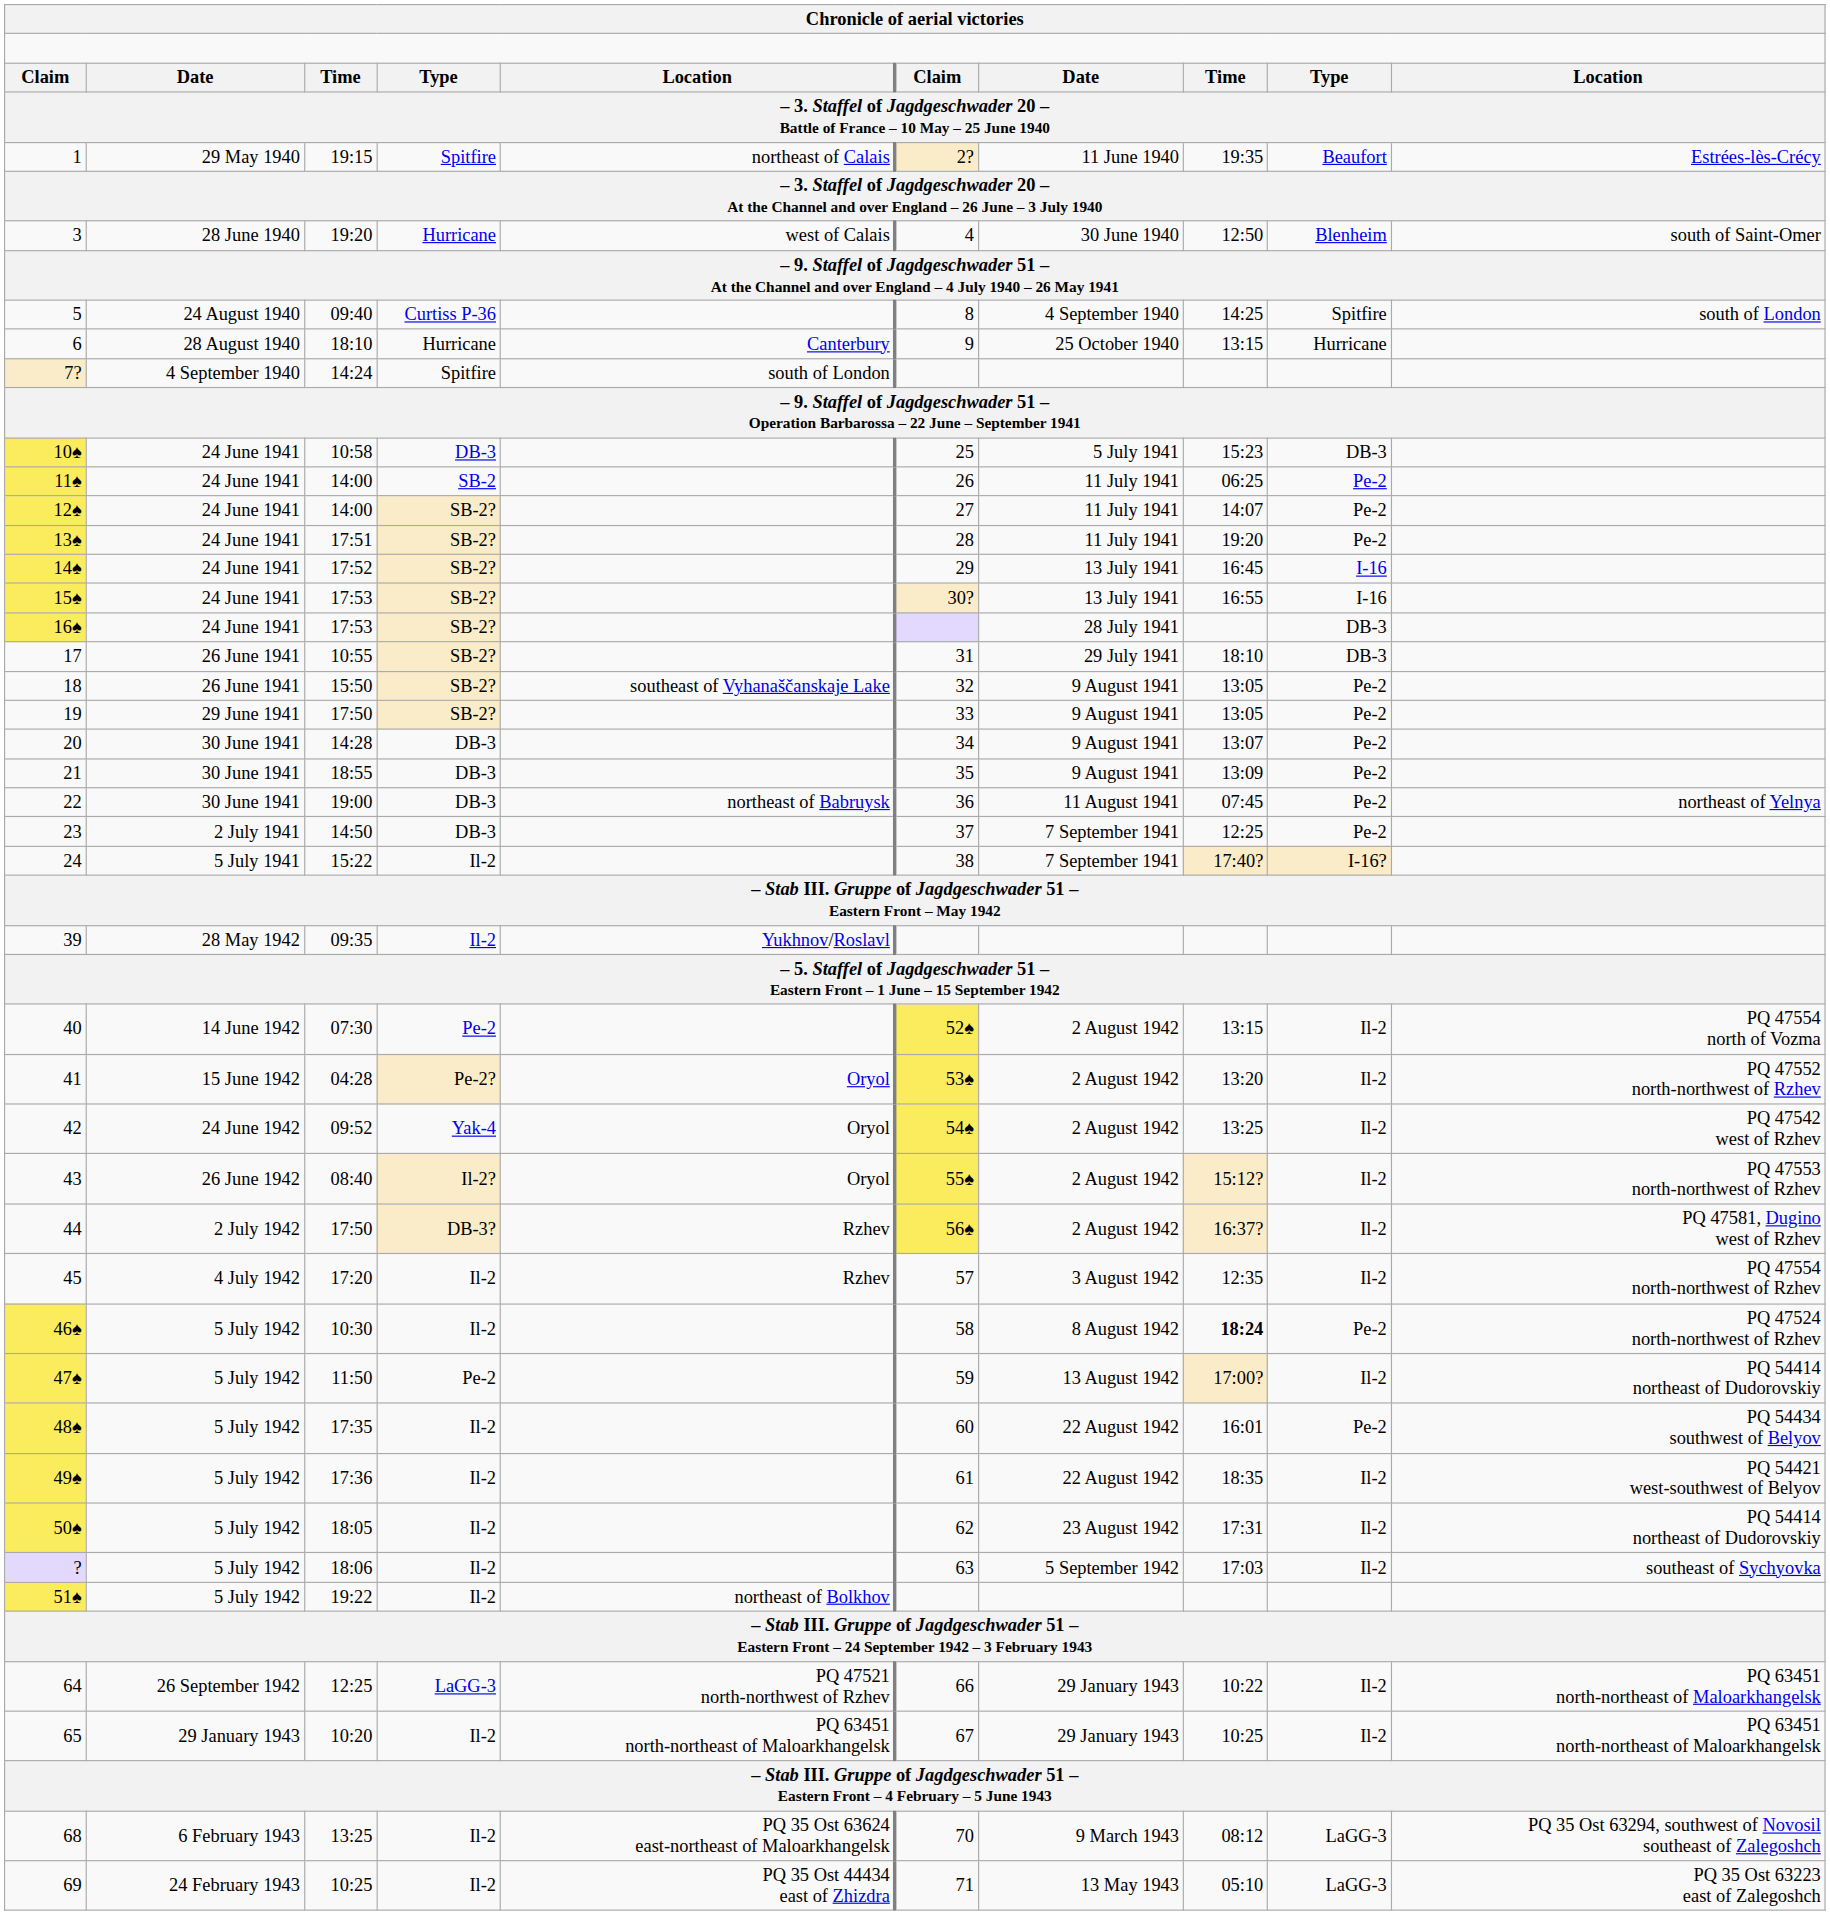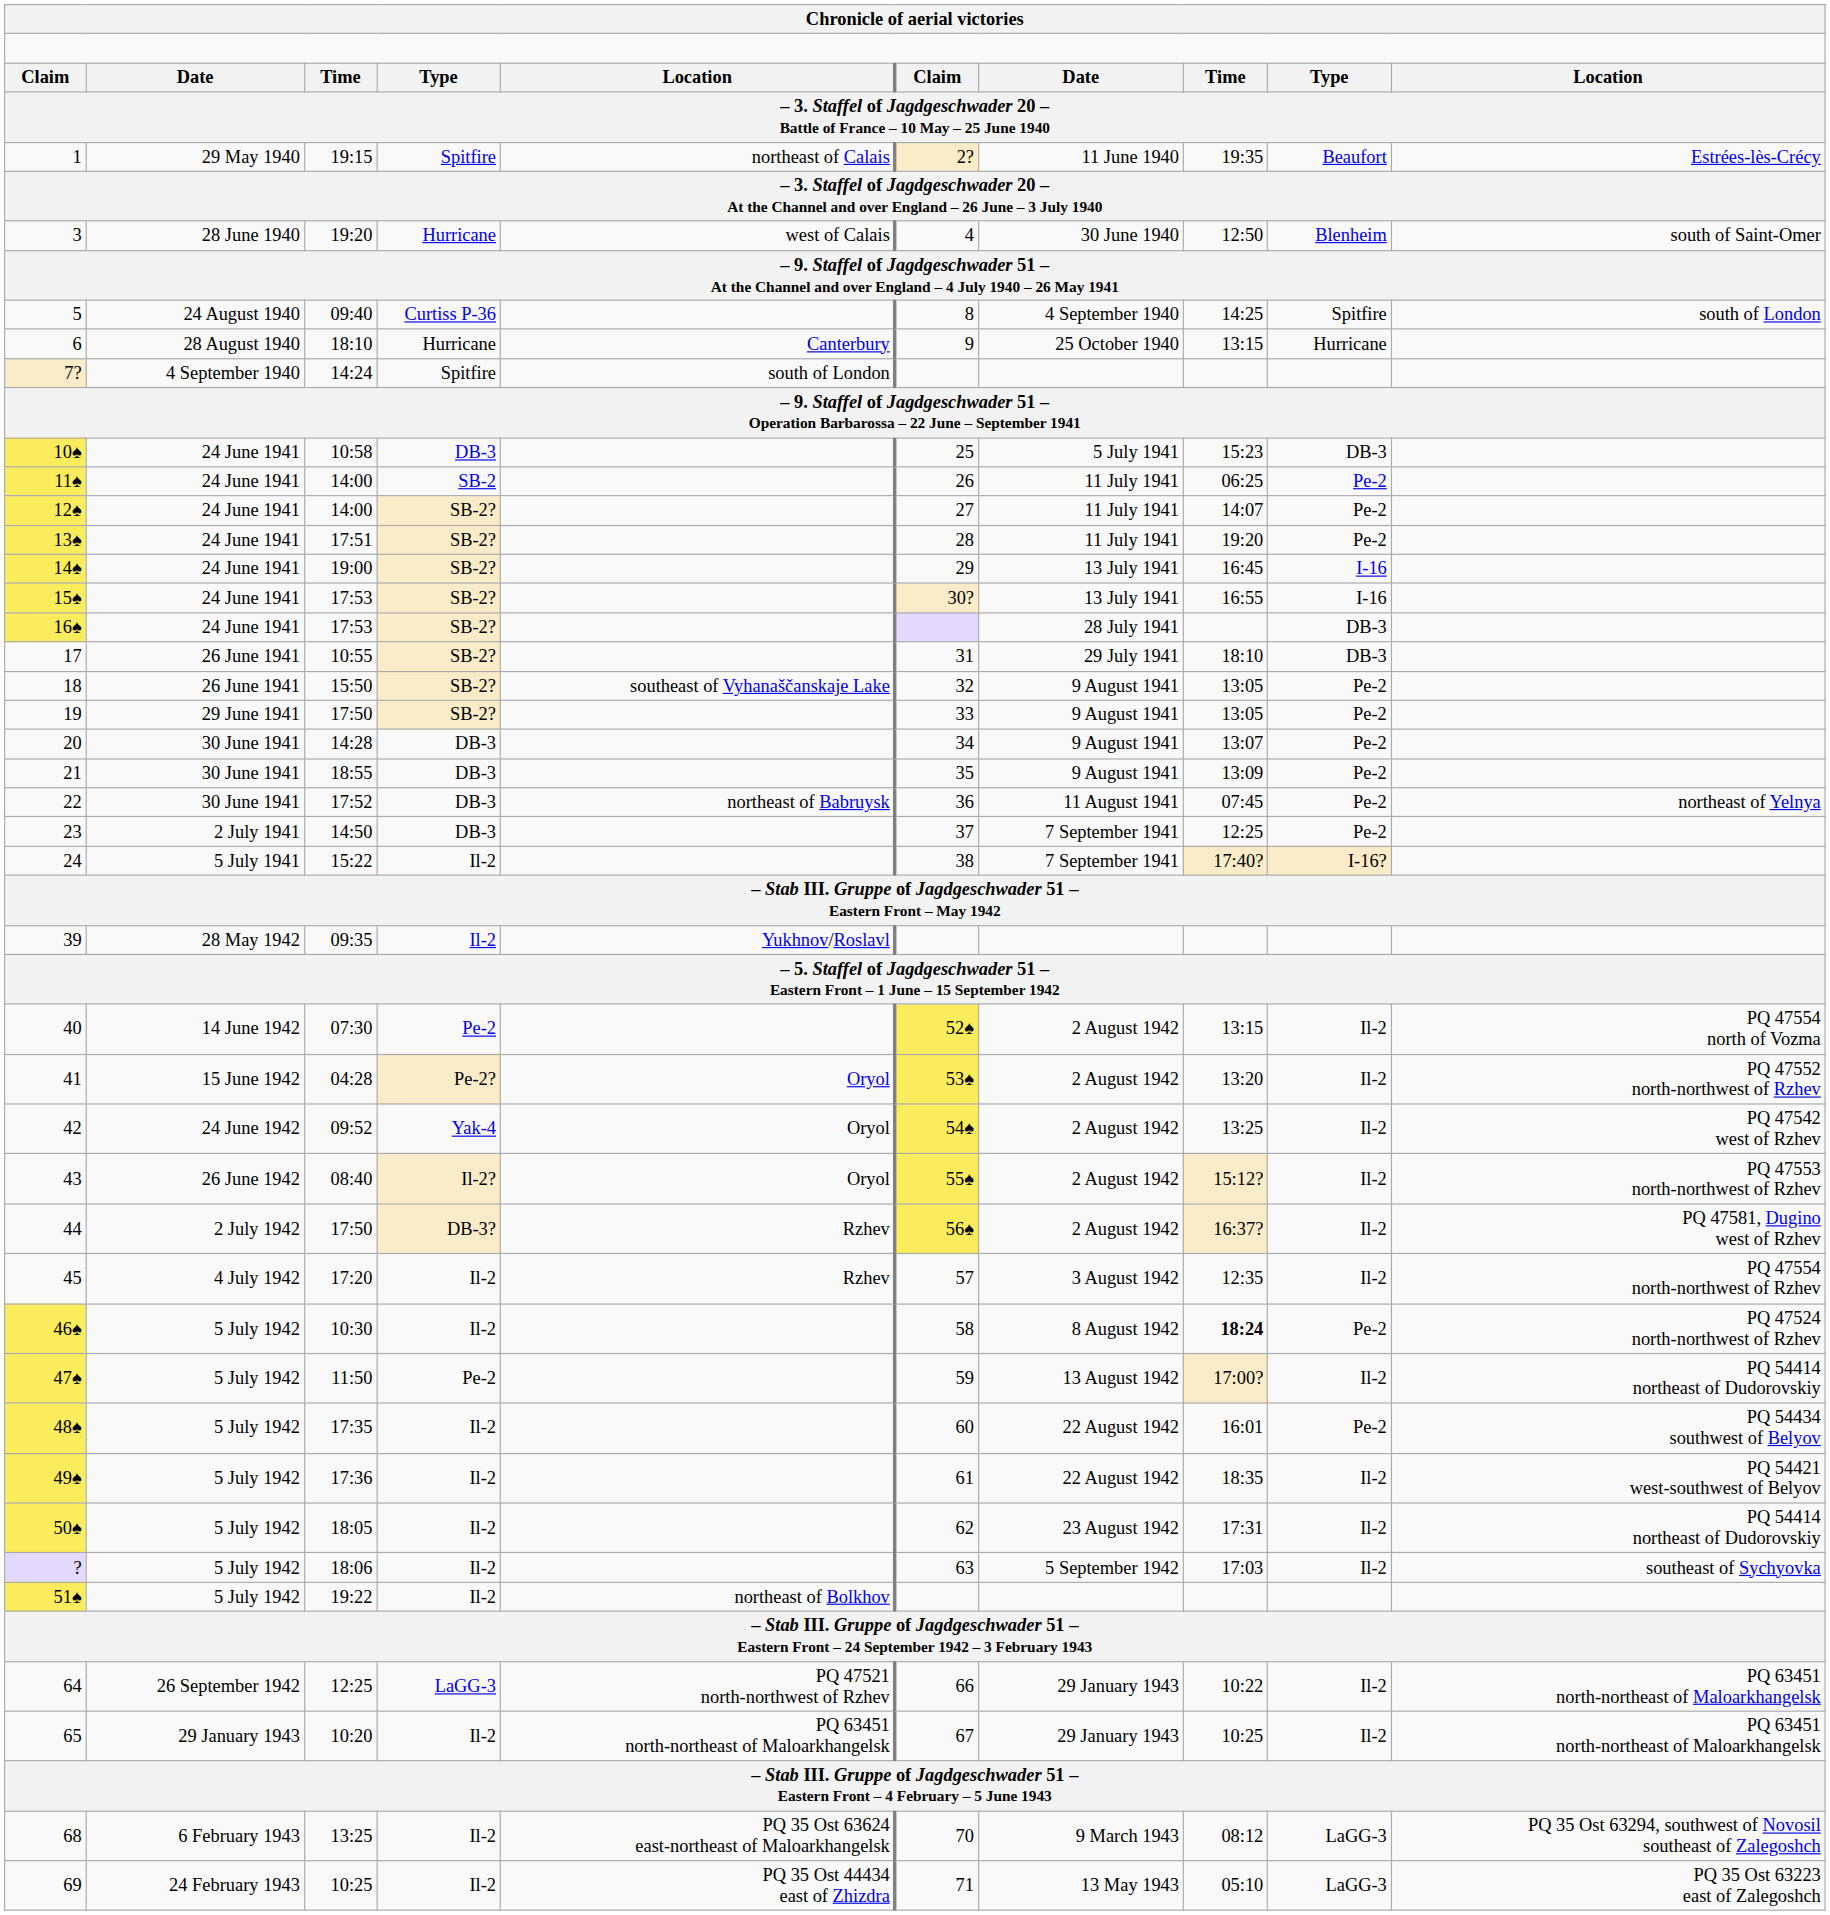(352, 568) 17:52 -> (352, 568) 19:00
(352, 802) 19:00 -> (352, 802) 17:52
